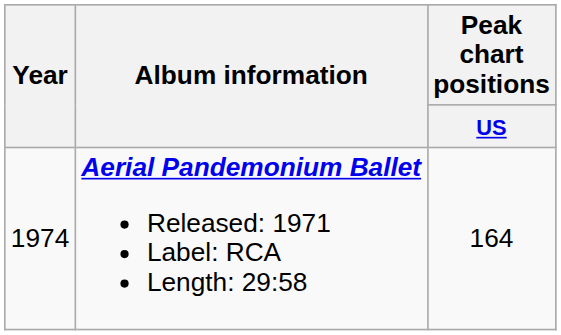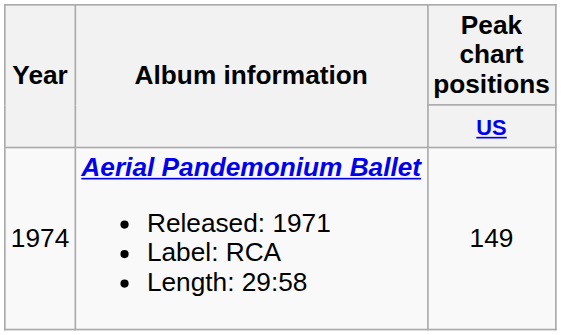(492, 238) 164 -> (492, 238) 149
